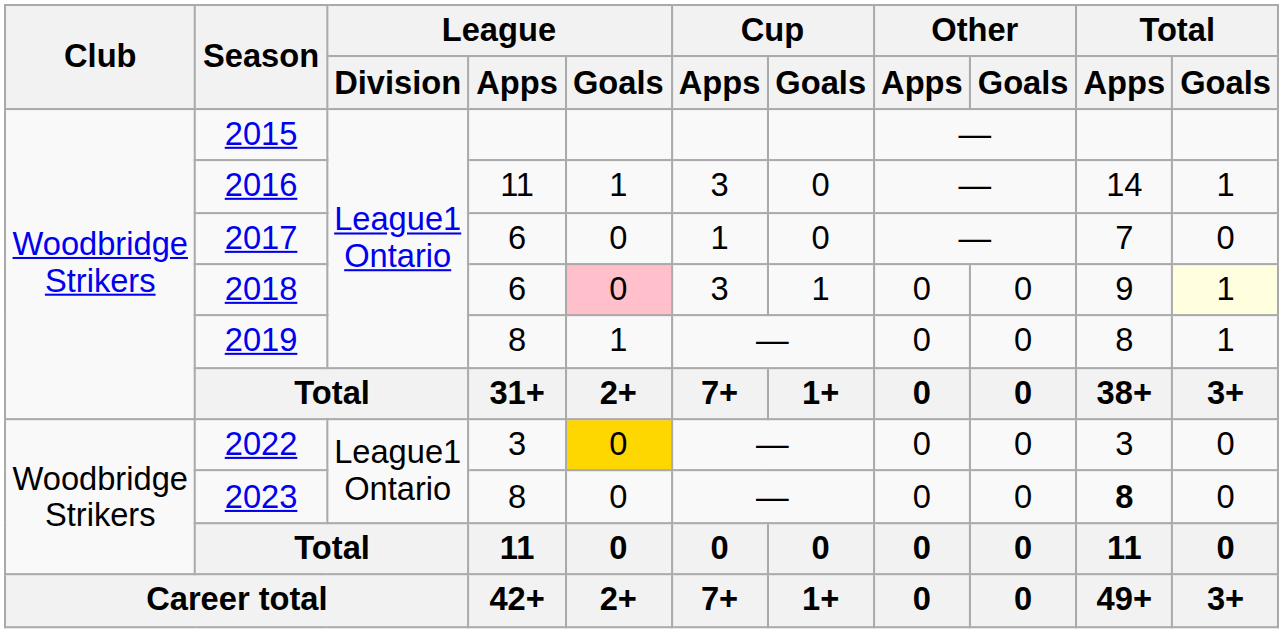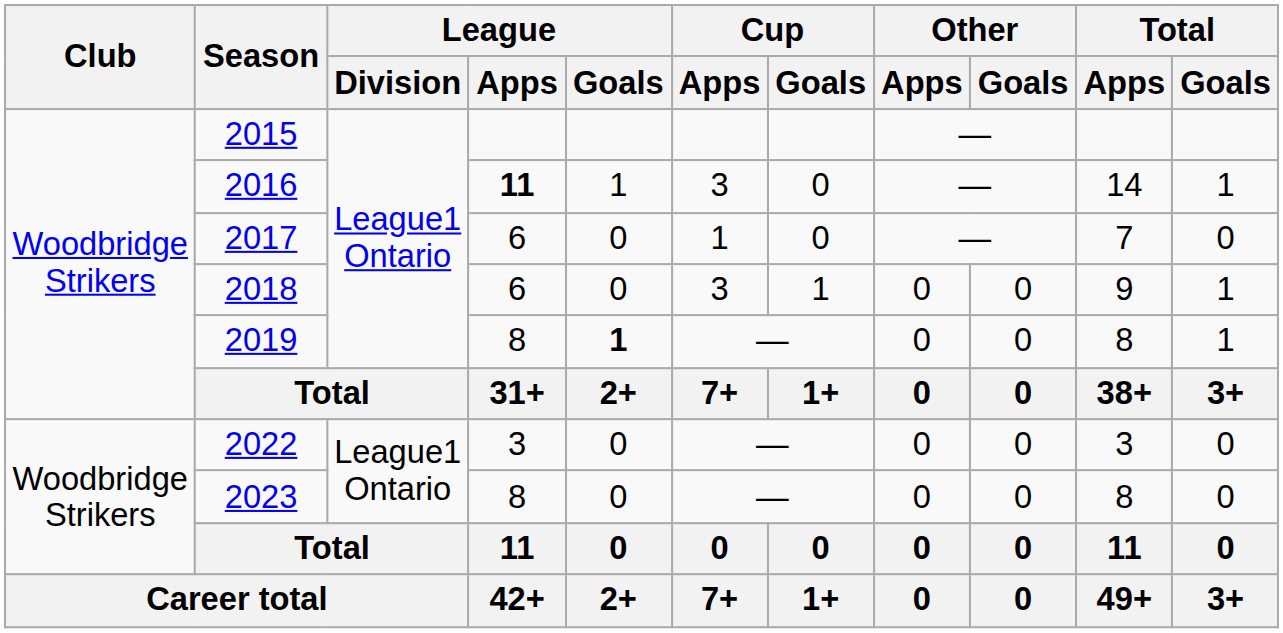(517, 185) normal -> (517, 185) bold
(618, 289) pink background -> (618, 289) no background
(1226, 289) lightyellow background -> (1226, 289) no background
(618, 340) normal -> (618, 340) bold
(618, 444) gold background -> (618, 444) no background
(1124, 496) bold -> (1124, 496) normal
